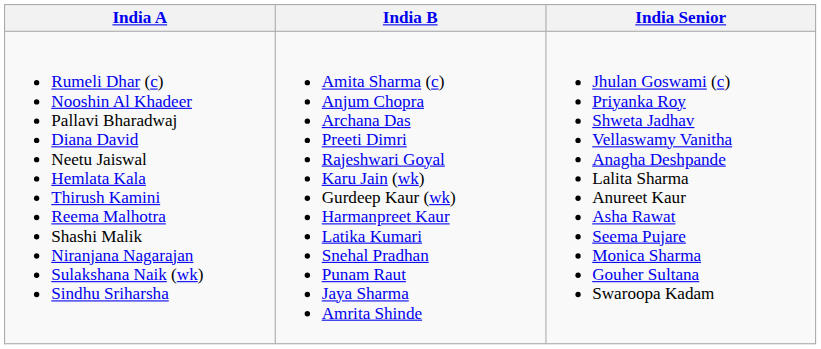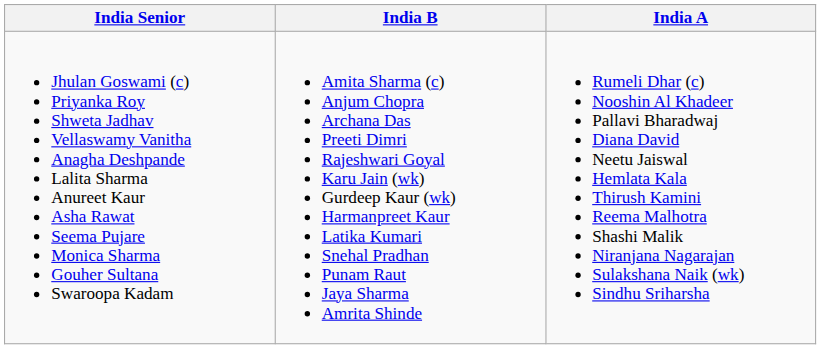columns swapped: (140, 18) <-> (681, 18)
